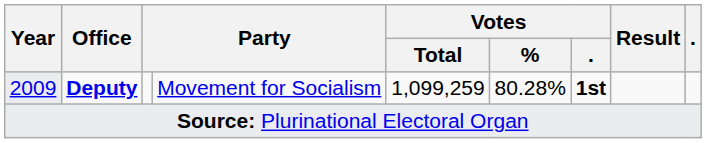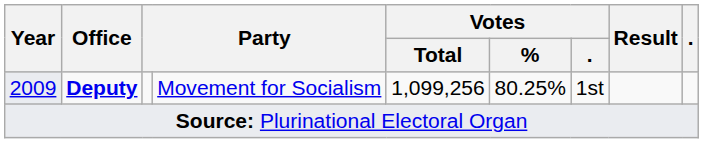(438, 88) 1,099,259 -> (438, 88) 1,099,256
(530, 88) 80.28% -> (530, 88) 80.25%
(591, 88) bold -> (590, 88) normal
